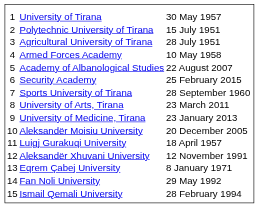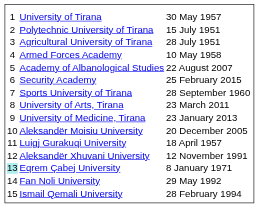(12, 168) no background -> (12, 168) paleturquoise background
